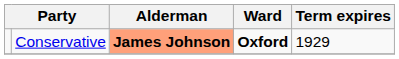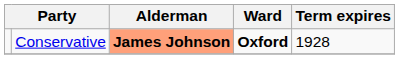(313, 41) 1929 -> (313, 41) 1928
